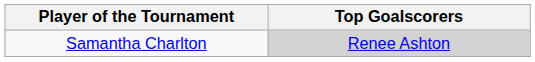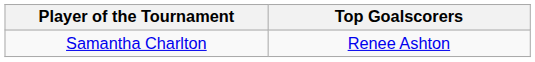(399, 43) lightgrey background -> (399, 43) no background
